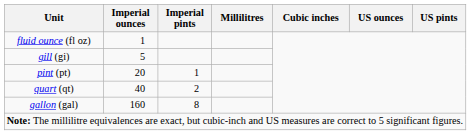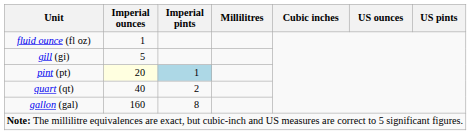(145, 72) no background -> (145, 72) lightyellow background
(202, 72) no background -> (202, 72) lightblue background
